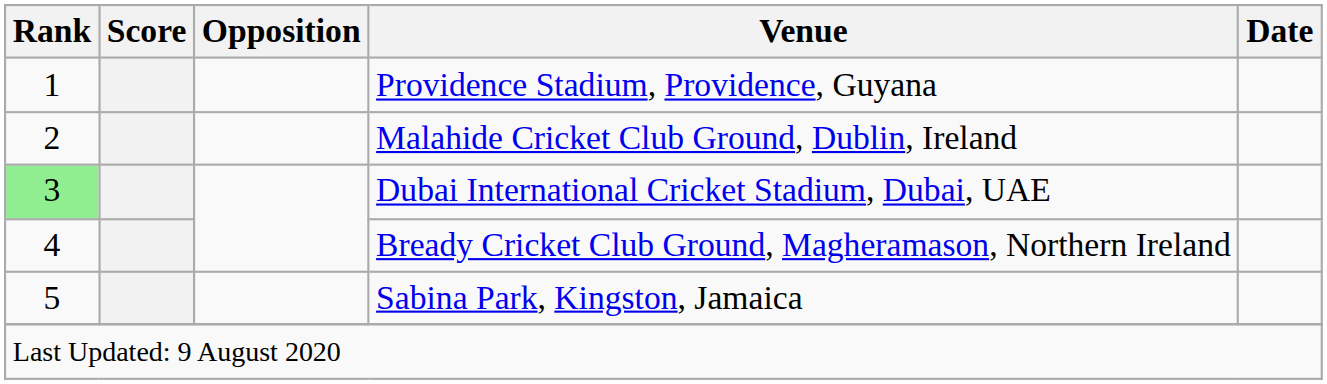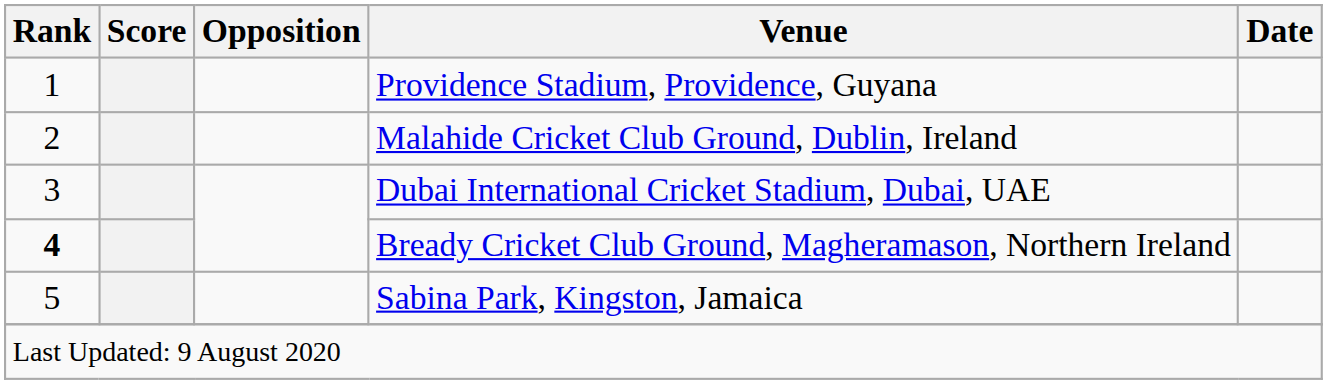(52, 191) lightgreen background -> (52, 191) no background
(52, 244) normal -> (52, 244) bold
